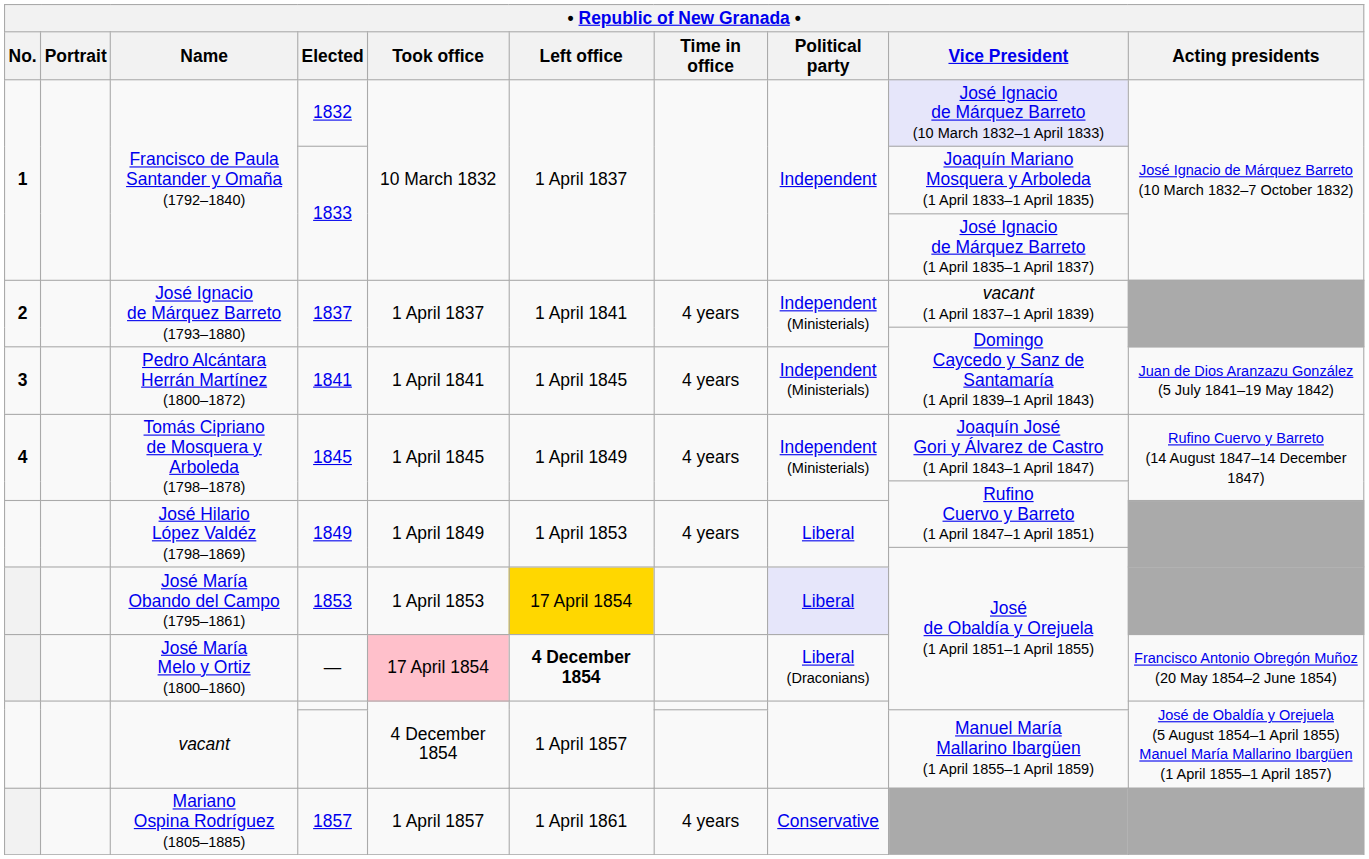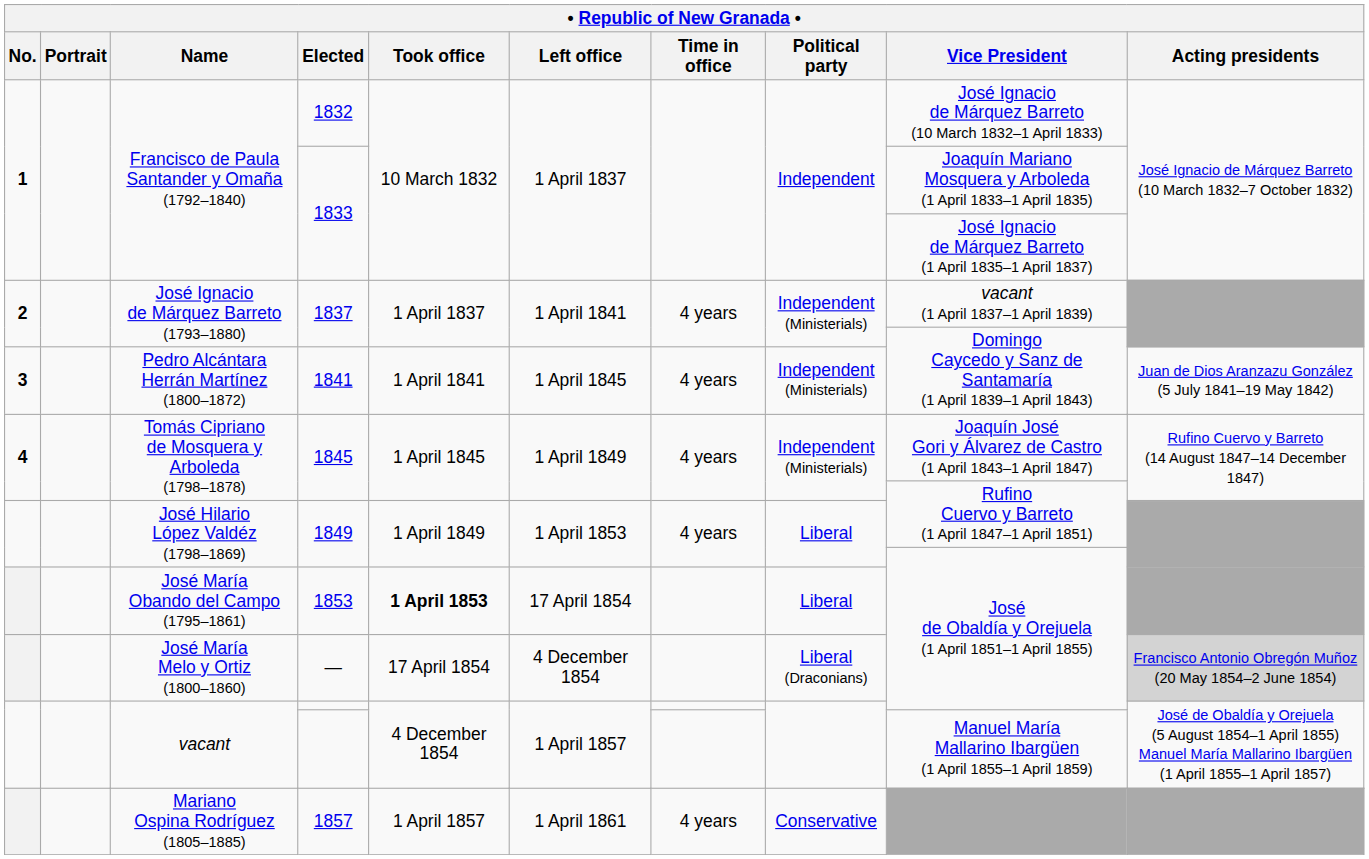(1008, 112) lavender background -> (1007, 112) no background
(438, 600) normal -> (439, 600) bold
(581, 600) gold background -> (580, 600) no background
(828, 600) lavender background -> (826, 600) no background
(438, 667) pink background -> (439, 667) no background
(581, 667) bold -> (580, 667) normal
(1246, 668) no background -> (1245, 668) lightgrey background
